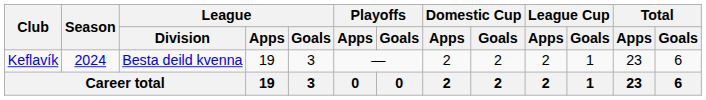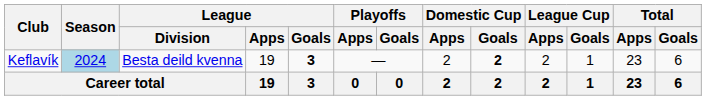(90, 60) no background -> (90, 60) lightblue background
(311, 60) normal -> (311, 60) bold
(498, 60) normal -> (498, 60) bold
